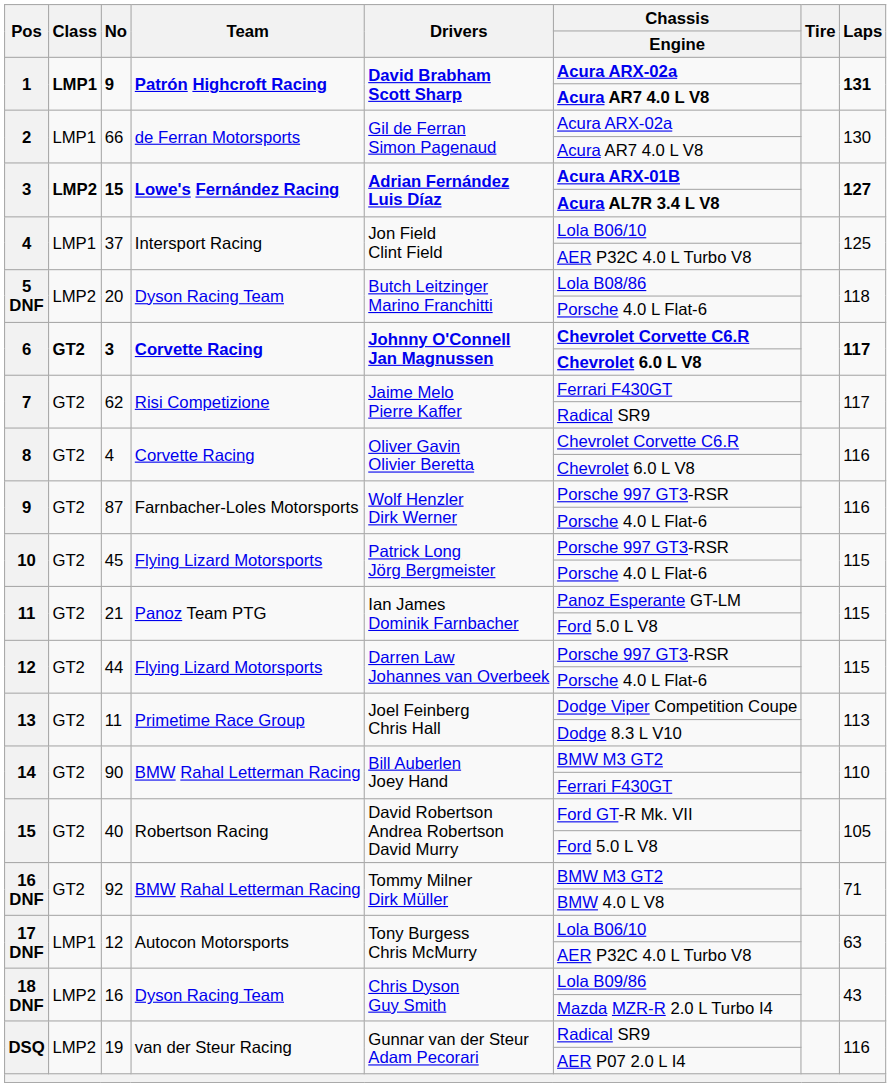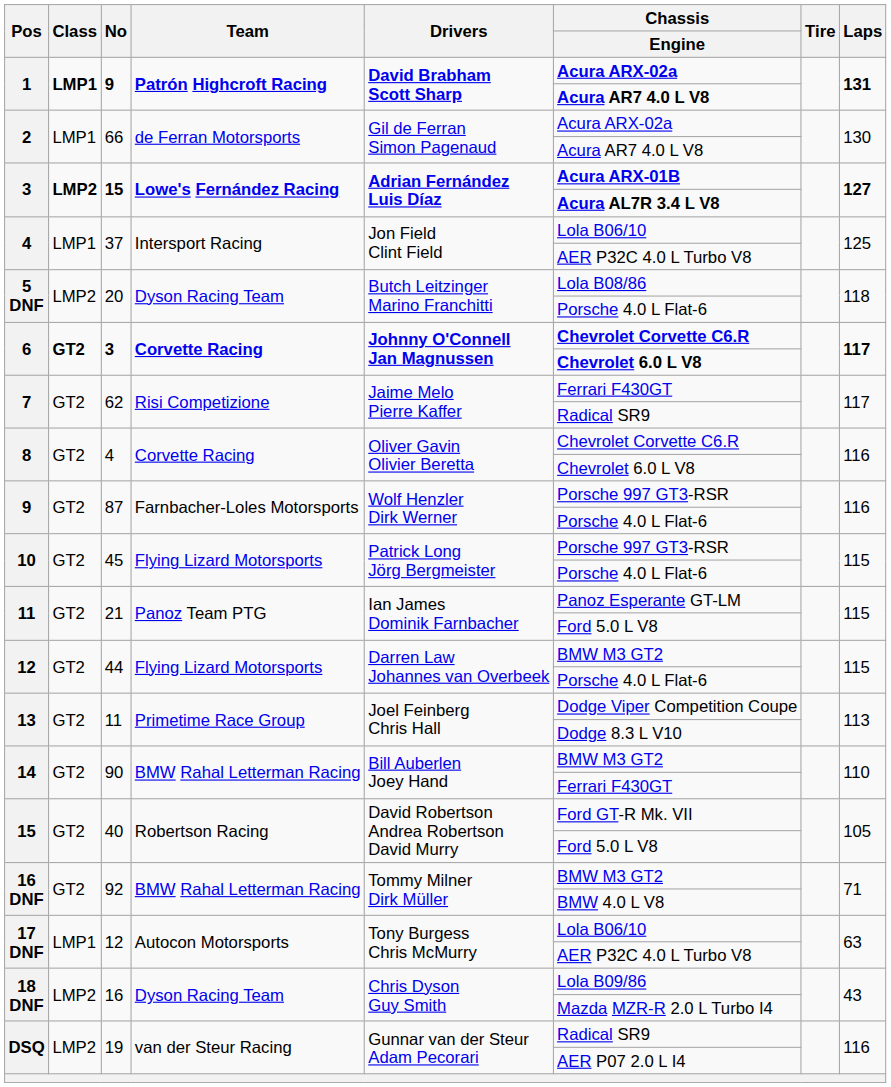(643, 653) Porsche 997 GT3-RSR -> (610, 653) BMW M3 GT2
